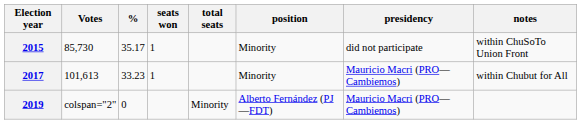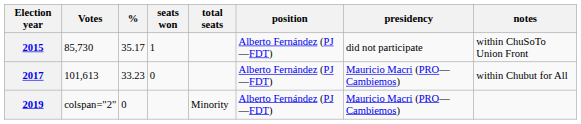(257, 47) Minority -> (286, 47) Alberto Fernández (PJ—FDT)
(152, 76) 1 -> (152, 76) 0
(257, 76) Minority -> (286, 76) Alberto Fernández (PJ—FDT)
